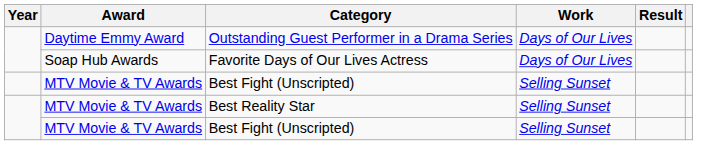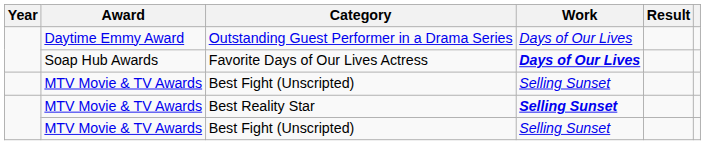(576, 60) normal -> (580, 60) bold
(565, 106) normal -> (568, 106) bold
